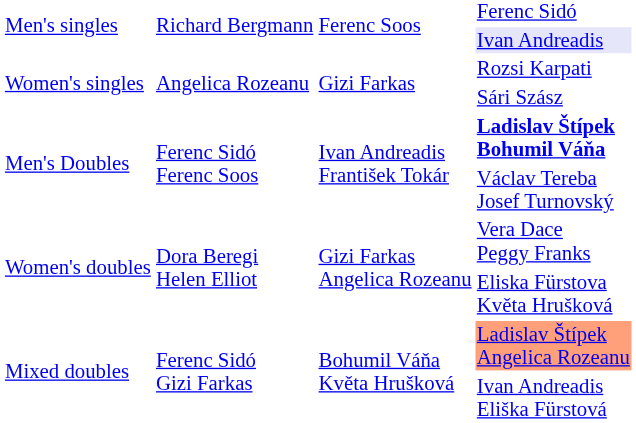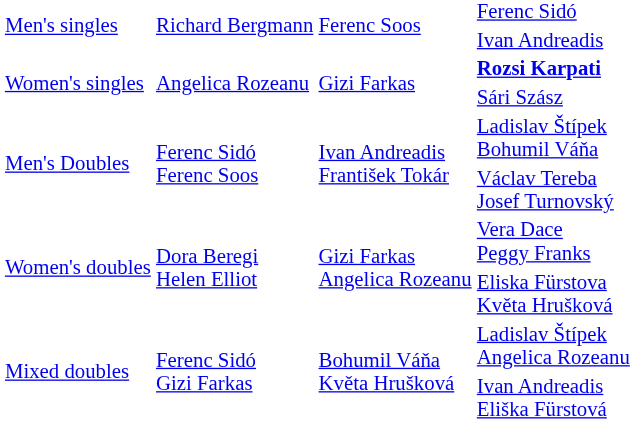(540, 40) lavender background -> (540, 40) no background
(534, 68) normal -> (539, 68) bold
(546, 137) bold -> (542, 137) normal
(553, 345) lightsalmon background -> (553, 345) no background
